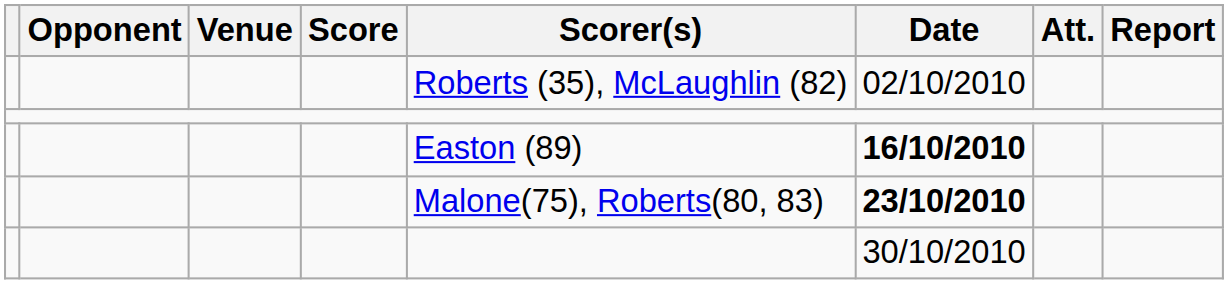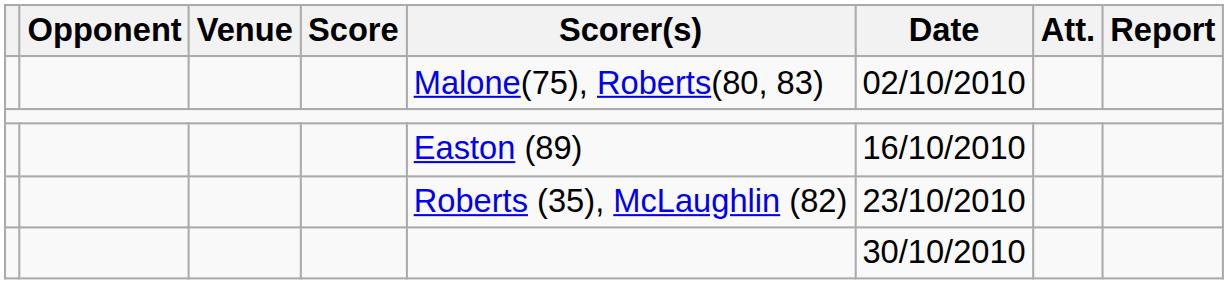(631, 82) Roberts (35), McLaughlin (82) -> (619, 82) Malone(75), Roberts(80, 83)
(944, 148) bold -> (944, 148) normal
(619, 200) Malone(75), Roberts(80, 83) -> (631, 200) Roberts (35), McLaughlin (82)
(944, 200) bold -> (944, 200) normal
